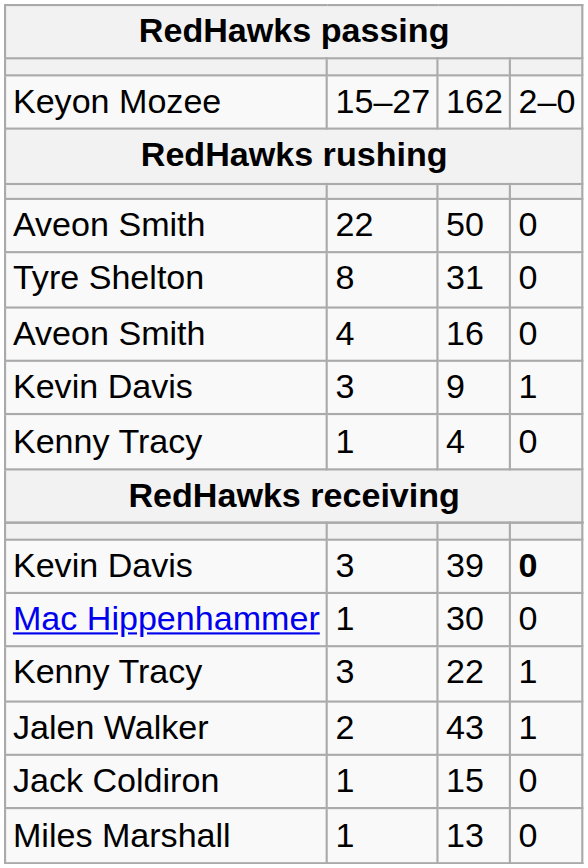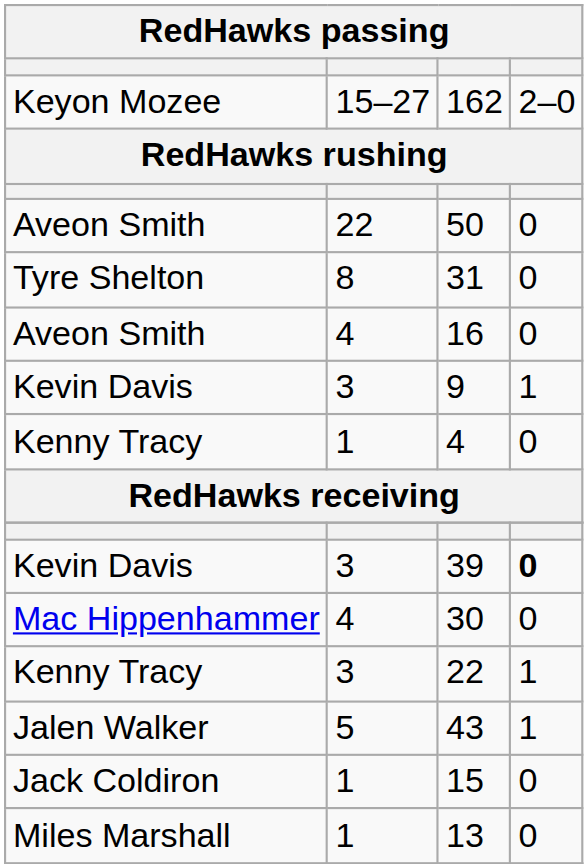(345, 619) 1 -> (345, 619) 4
(345, 727) 2 -> (345, 727) 5
